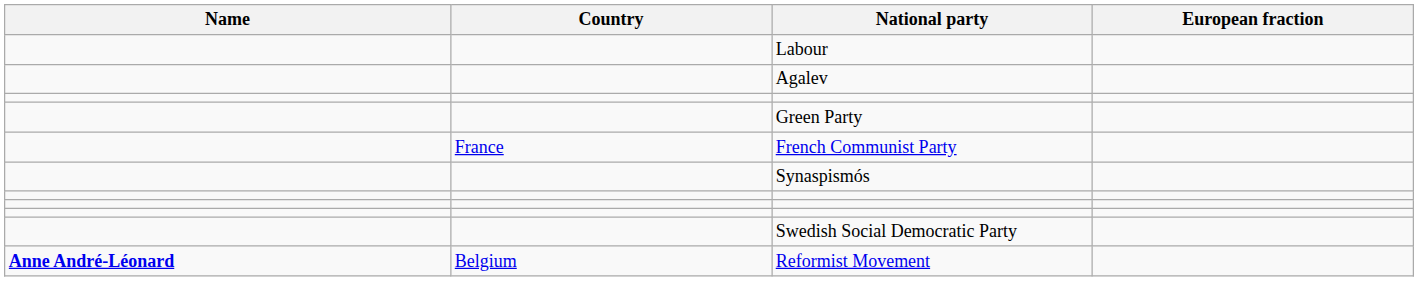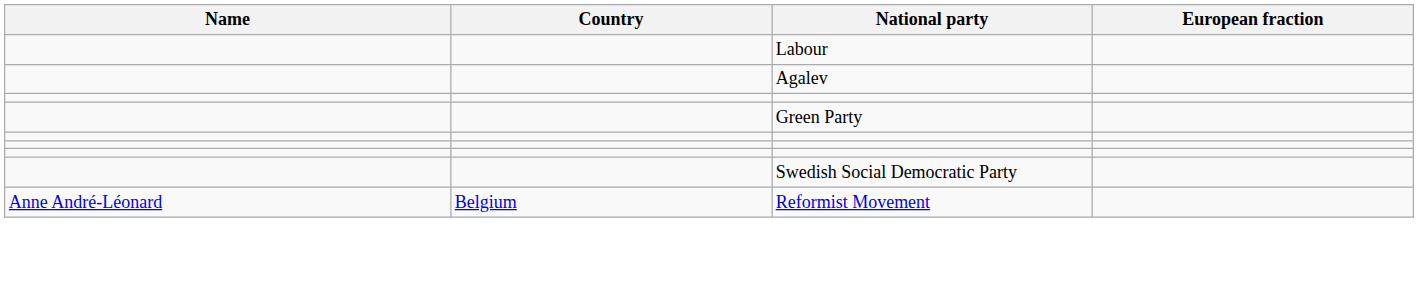- row: (479, 146)
- row: (611, 177)
(92, 261) bold -> (86, 201) normal
